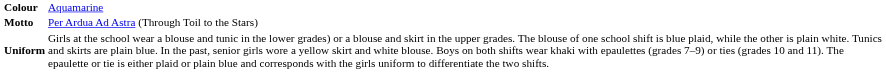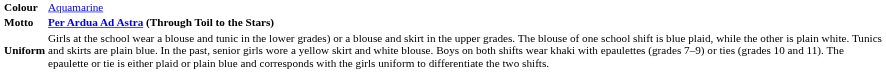(153, 22) normal -> (161, 22) bold
